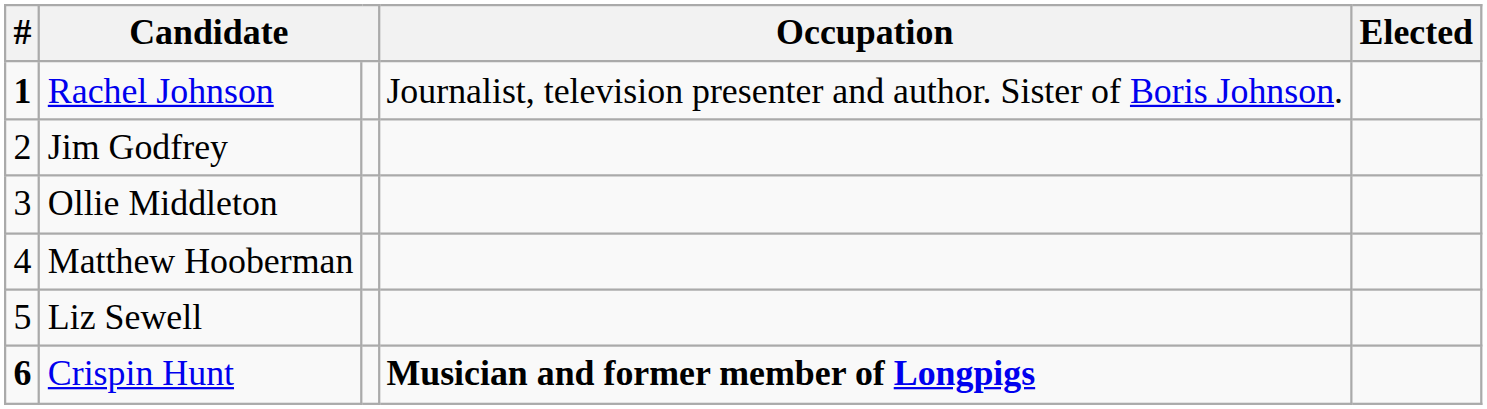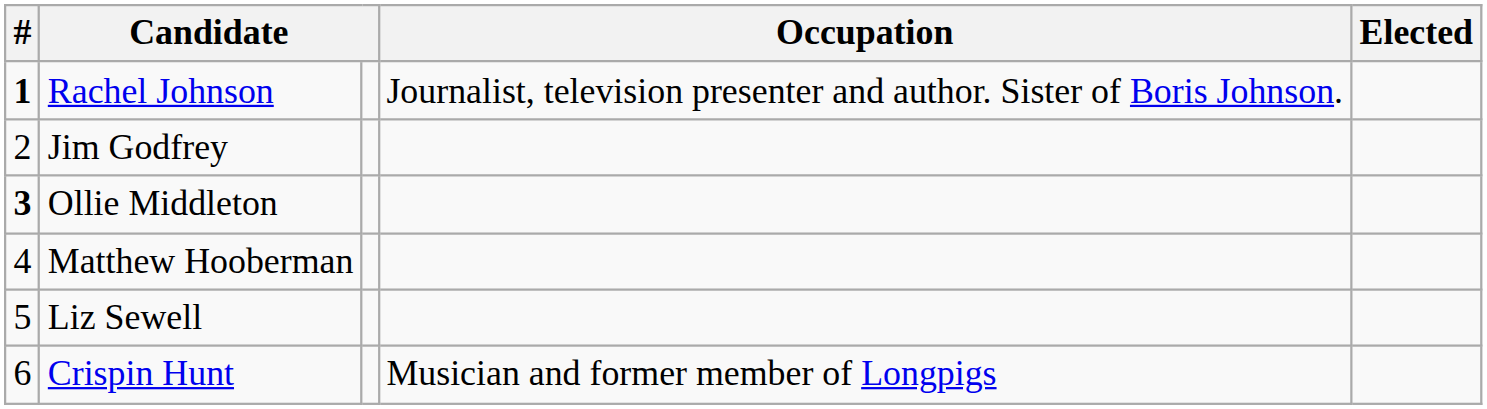(22, 203) normal -> (22, 203) bold
(22, 373) bold -> (22, 373) normal
(711, 373) bold -> (691, 373) normal
